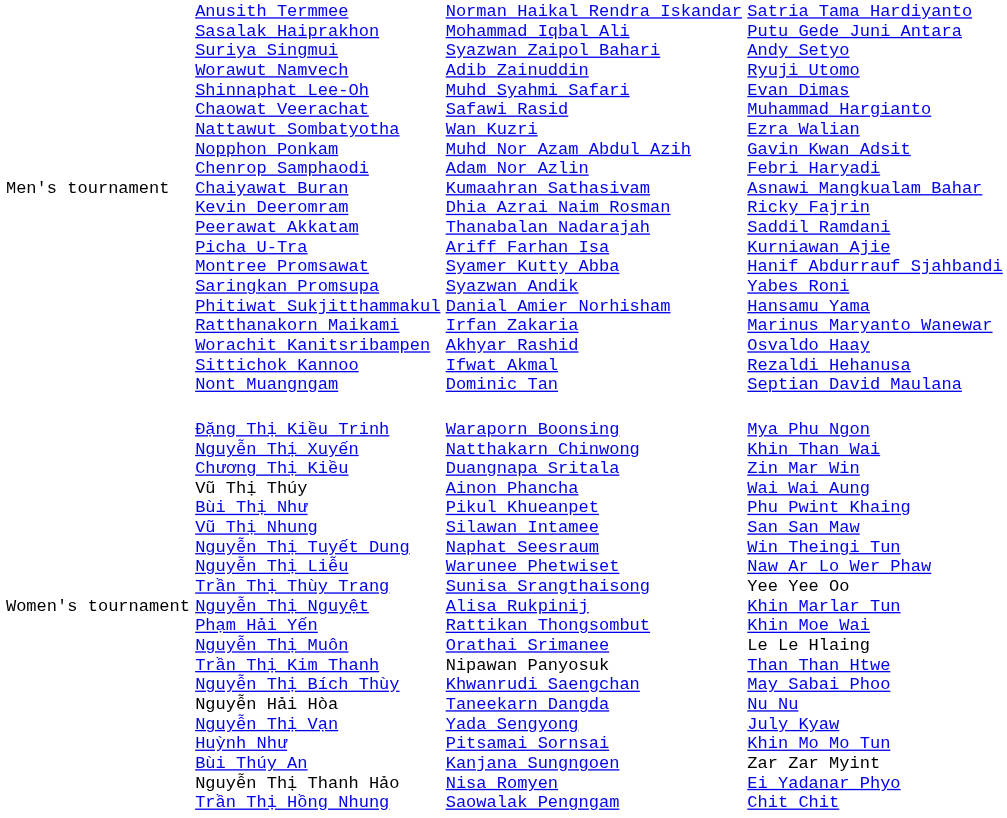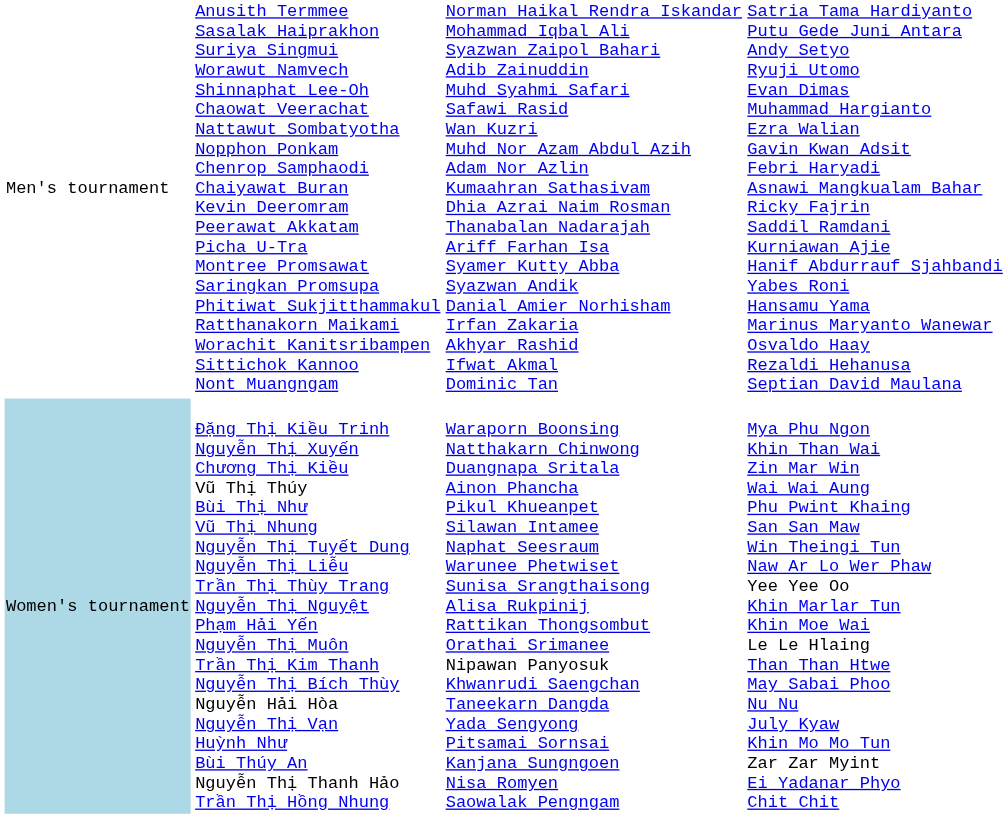(98, 606) no background -> (98, 606) lightblue background
